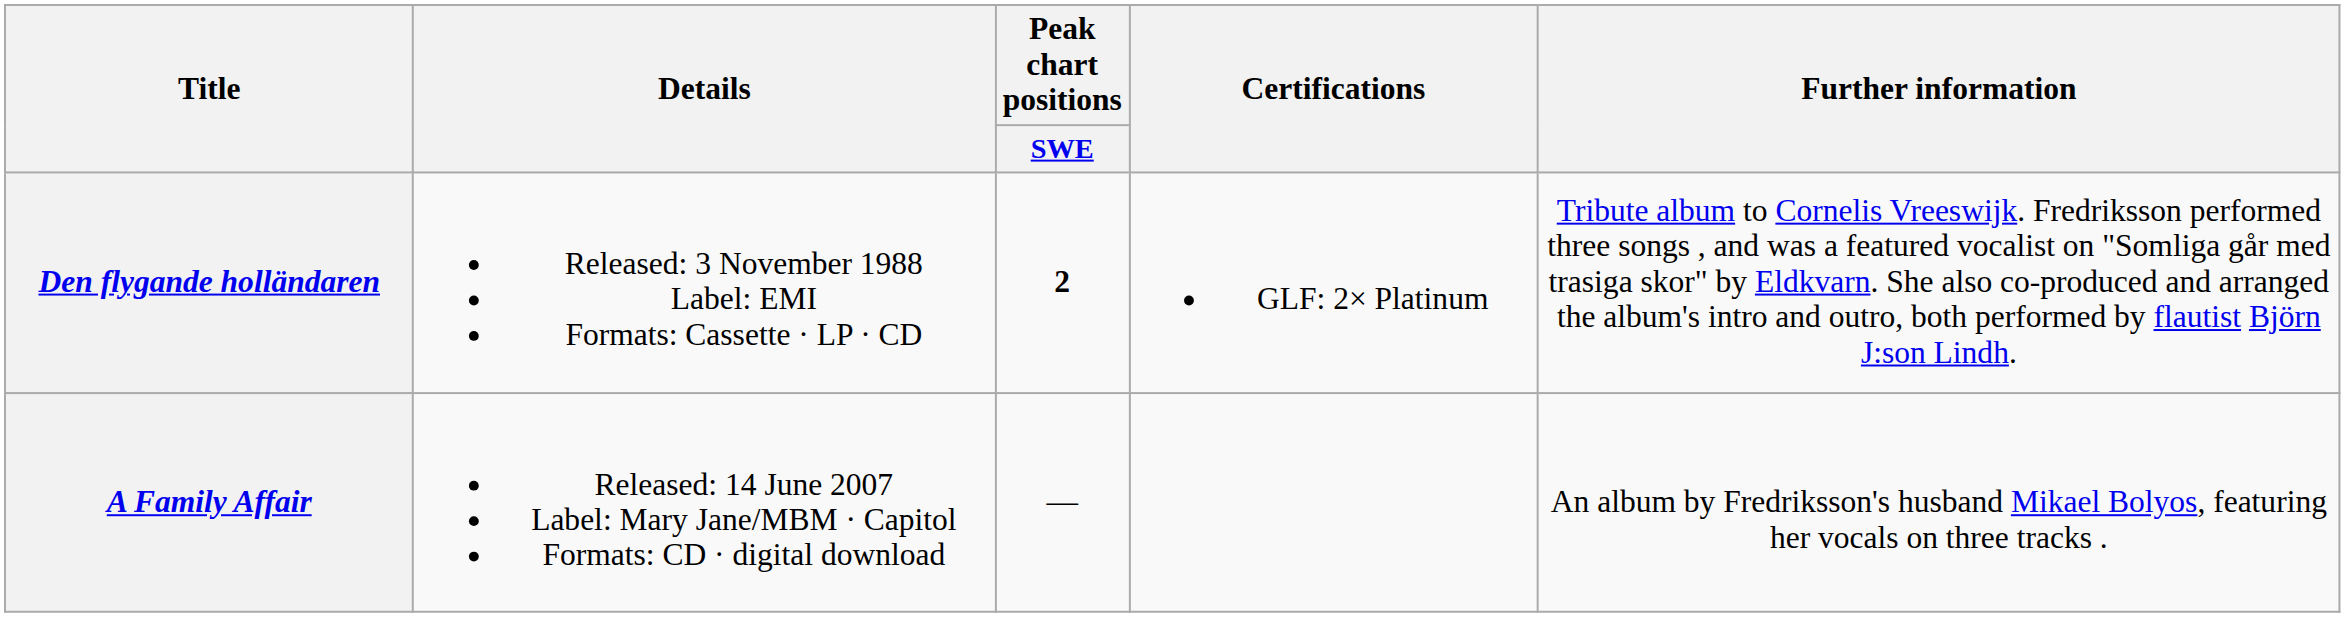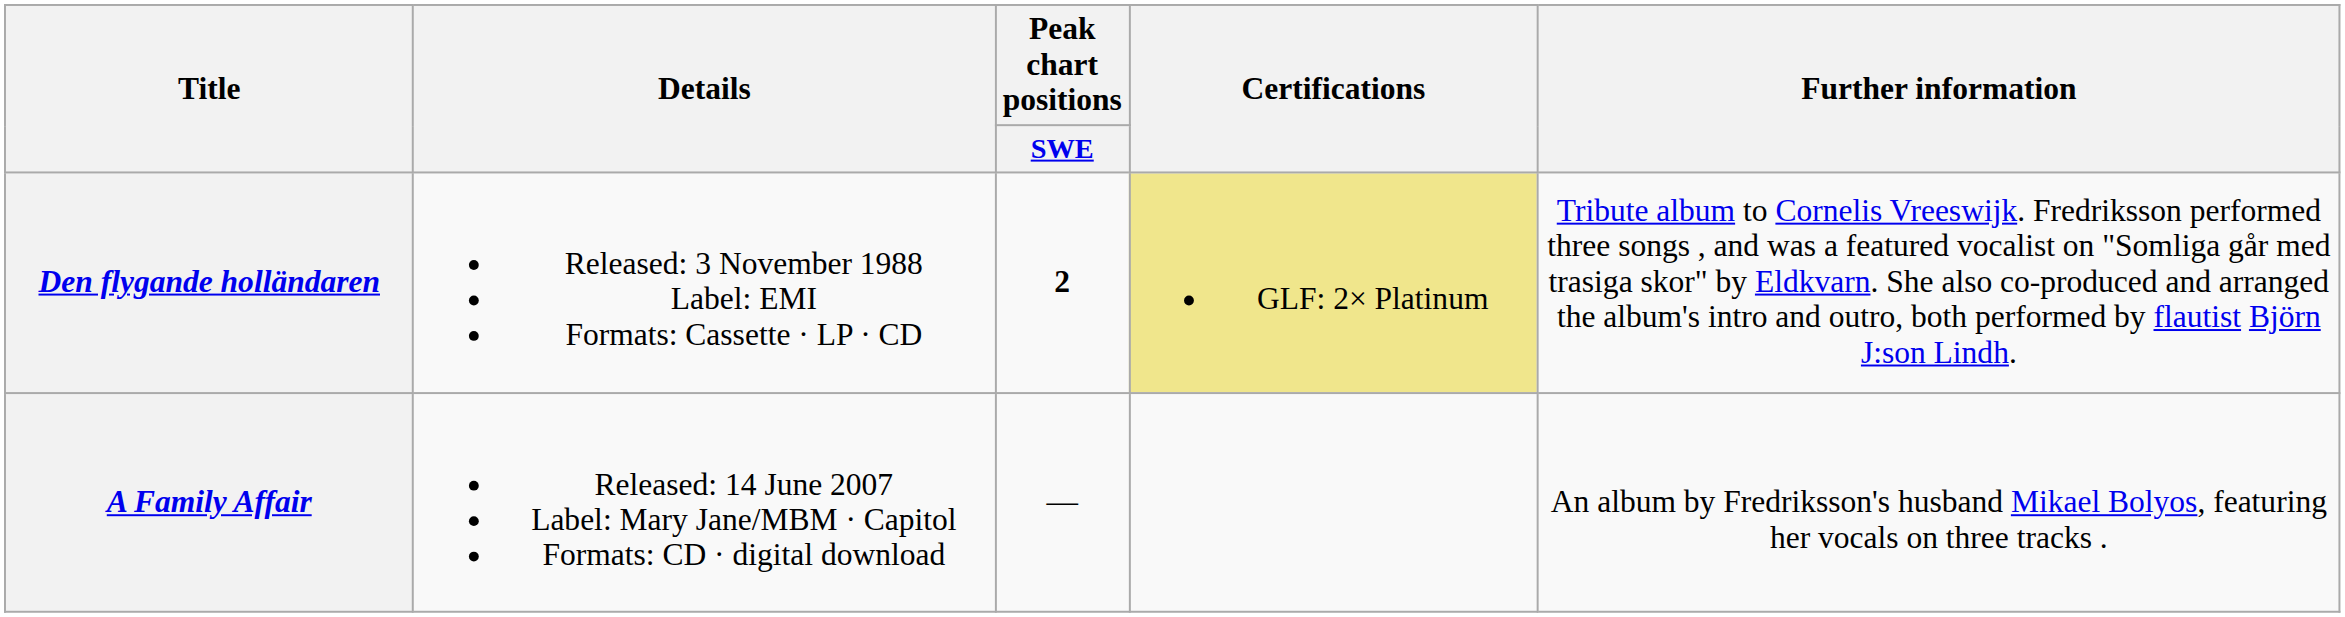(1333, 300) no background -> (1333, 300) khaki background
